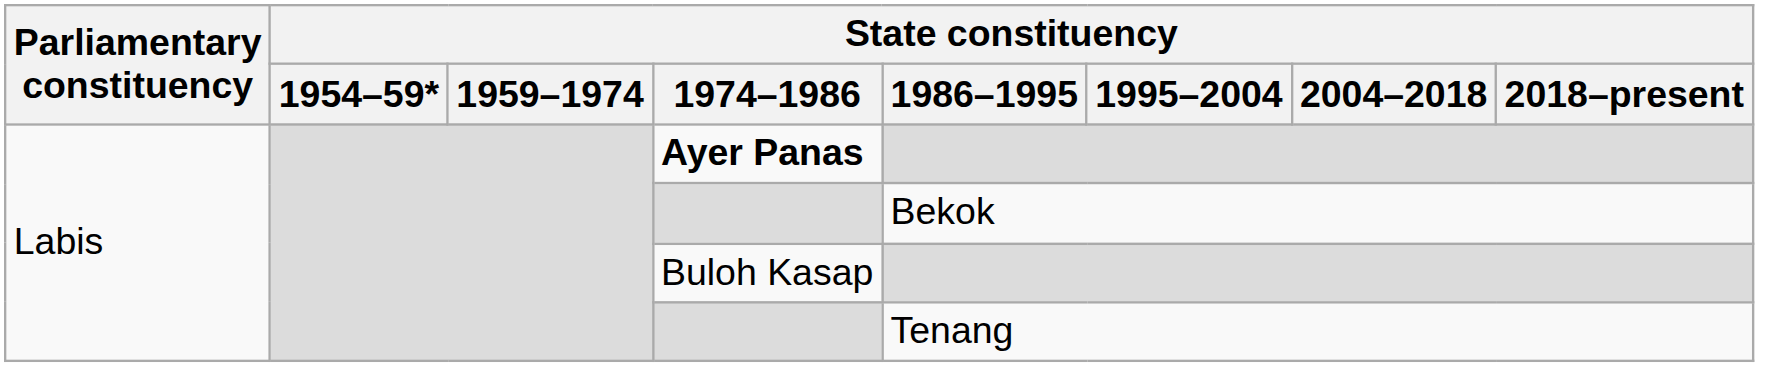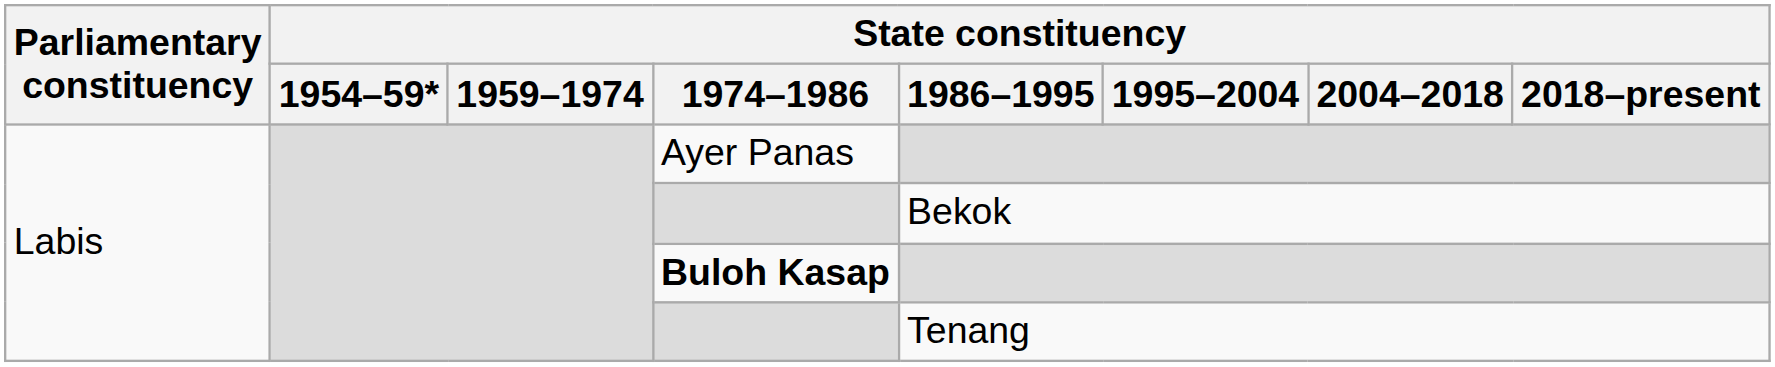(762, 152) bold -> (757, 152) normal
(767, 271) normal -> (775, 271) bold
